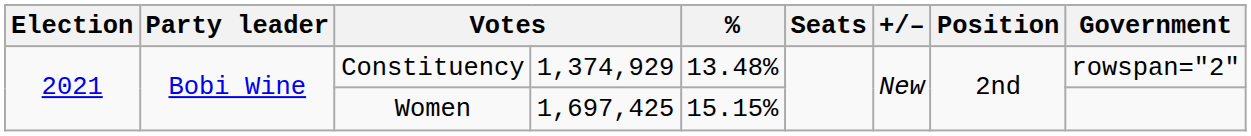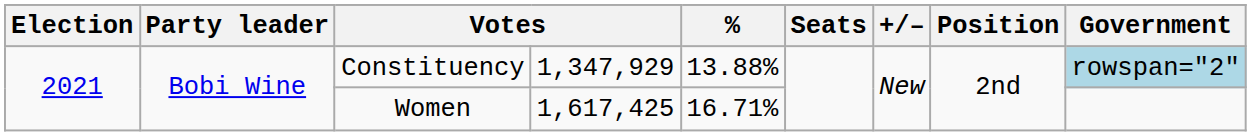(606, 67) 1,374,929 -> (606, 67) 1,347,929
(732, 67) 13.48% -> (732, 67) 13.88%
(1156, 67) no background -> (1156, 67) lightblue background
(606, 109) 1,697,425 -> (606, 109) 1,617,425
(732, 109) 15.15% -> (732, 109) 16.71%
